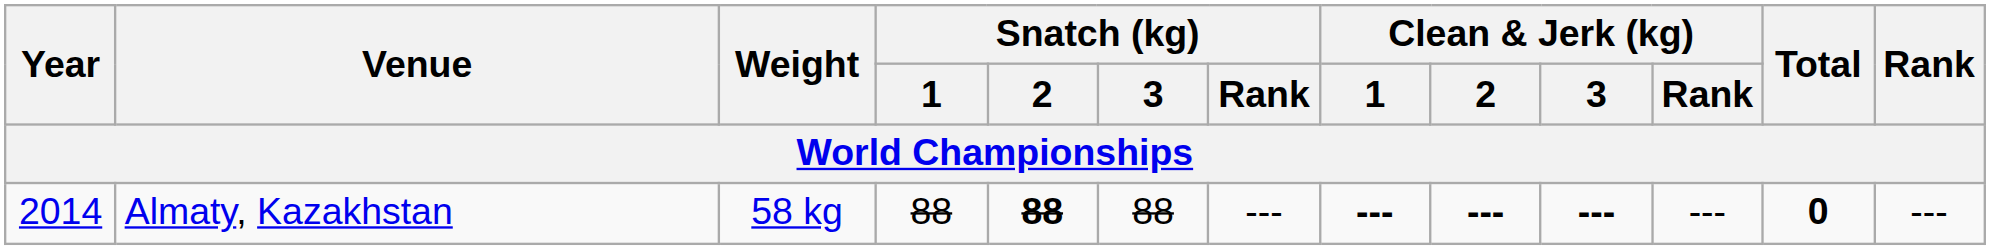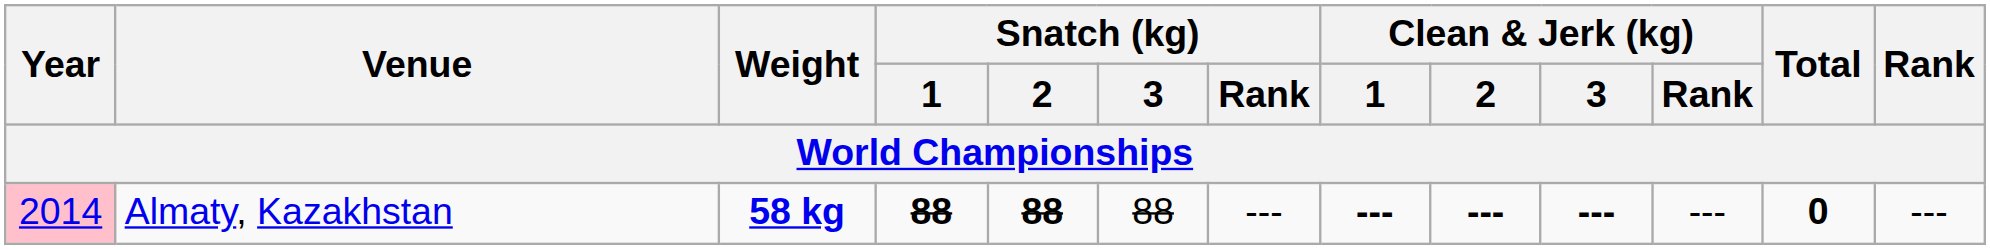(61, 212) no background -> (61, 212) pink background
(797, 212) normal -> (797, 212) bold
(931, 212) normal -> (931, 212) bold
